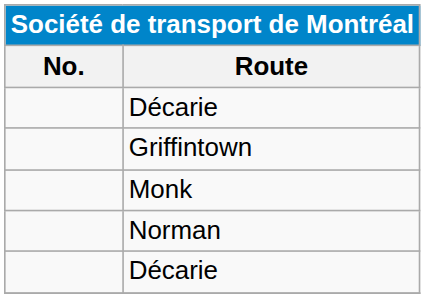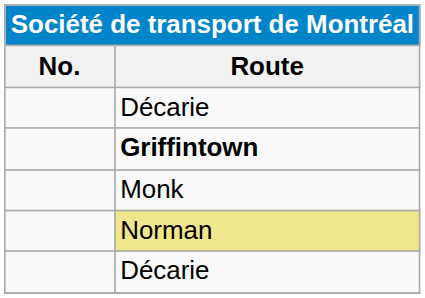(190, 148) normal -> (189, 148) bold
(175, 230) no background -> (166, 230) khaki background
